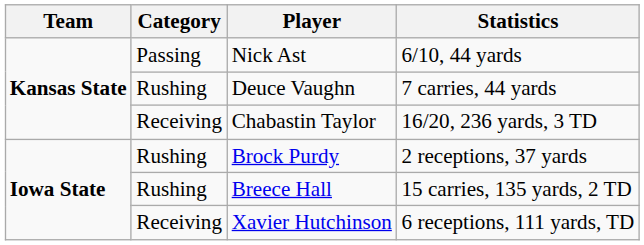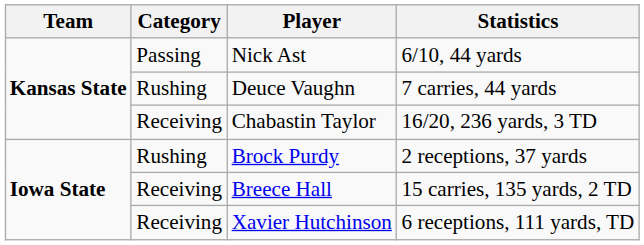(172, 188) Rushing -> (179, 188) Receiving
